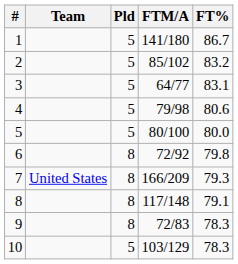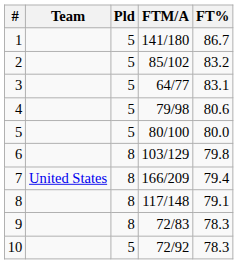(173, 155) 72/92 -> (165, 155) 103/129
(216, 178) 79.3 -> (216, 178) 79.4
(165, 247) 103/129 -> (173, 247) 72/92
